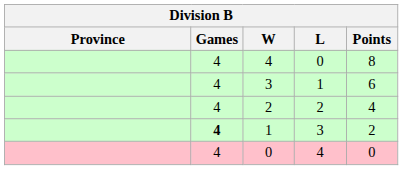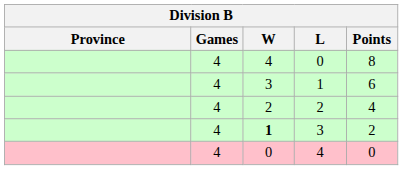(217, 130) bold -> (217, 130) normal
(269, 130) normal -> (269, 130) bold
